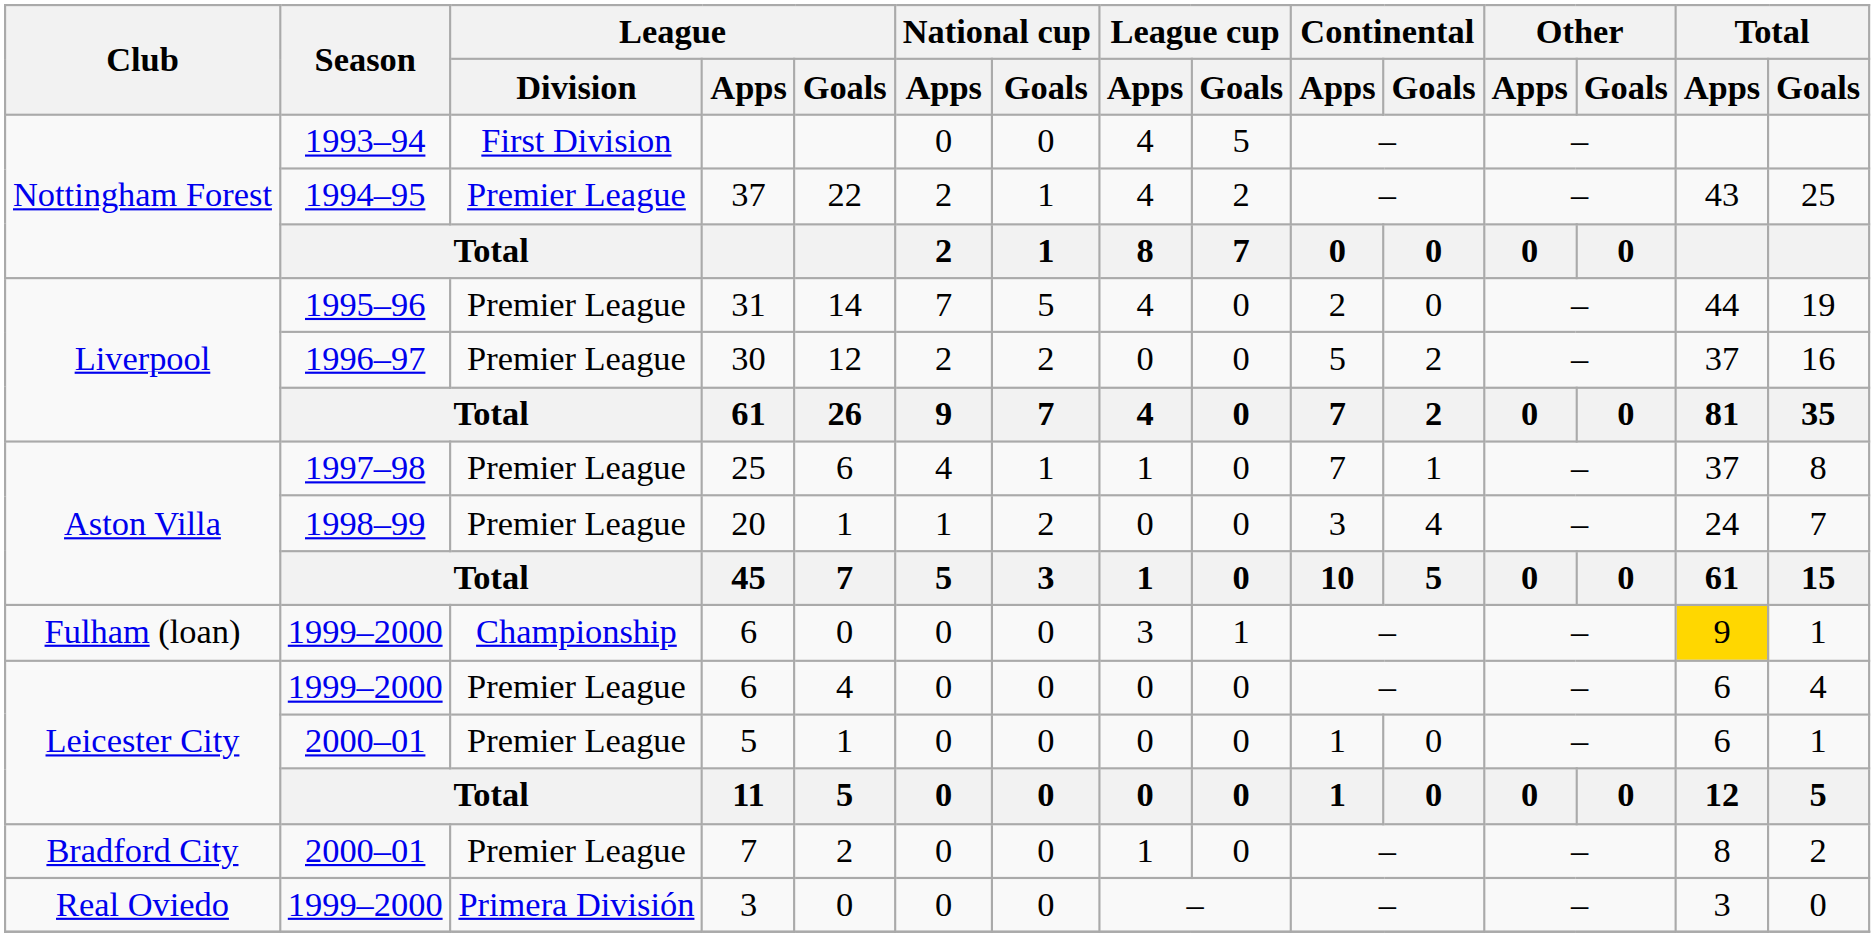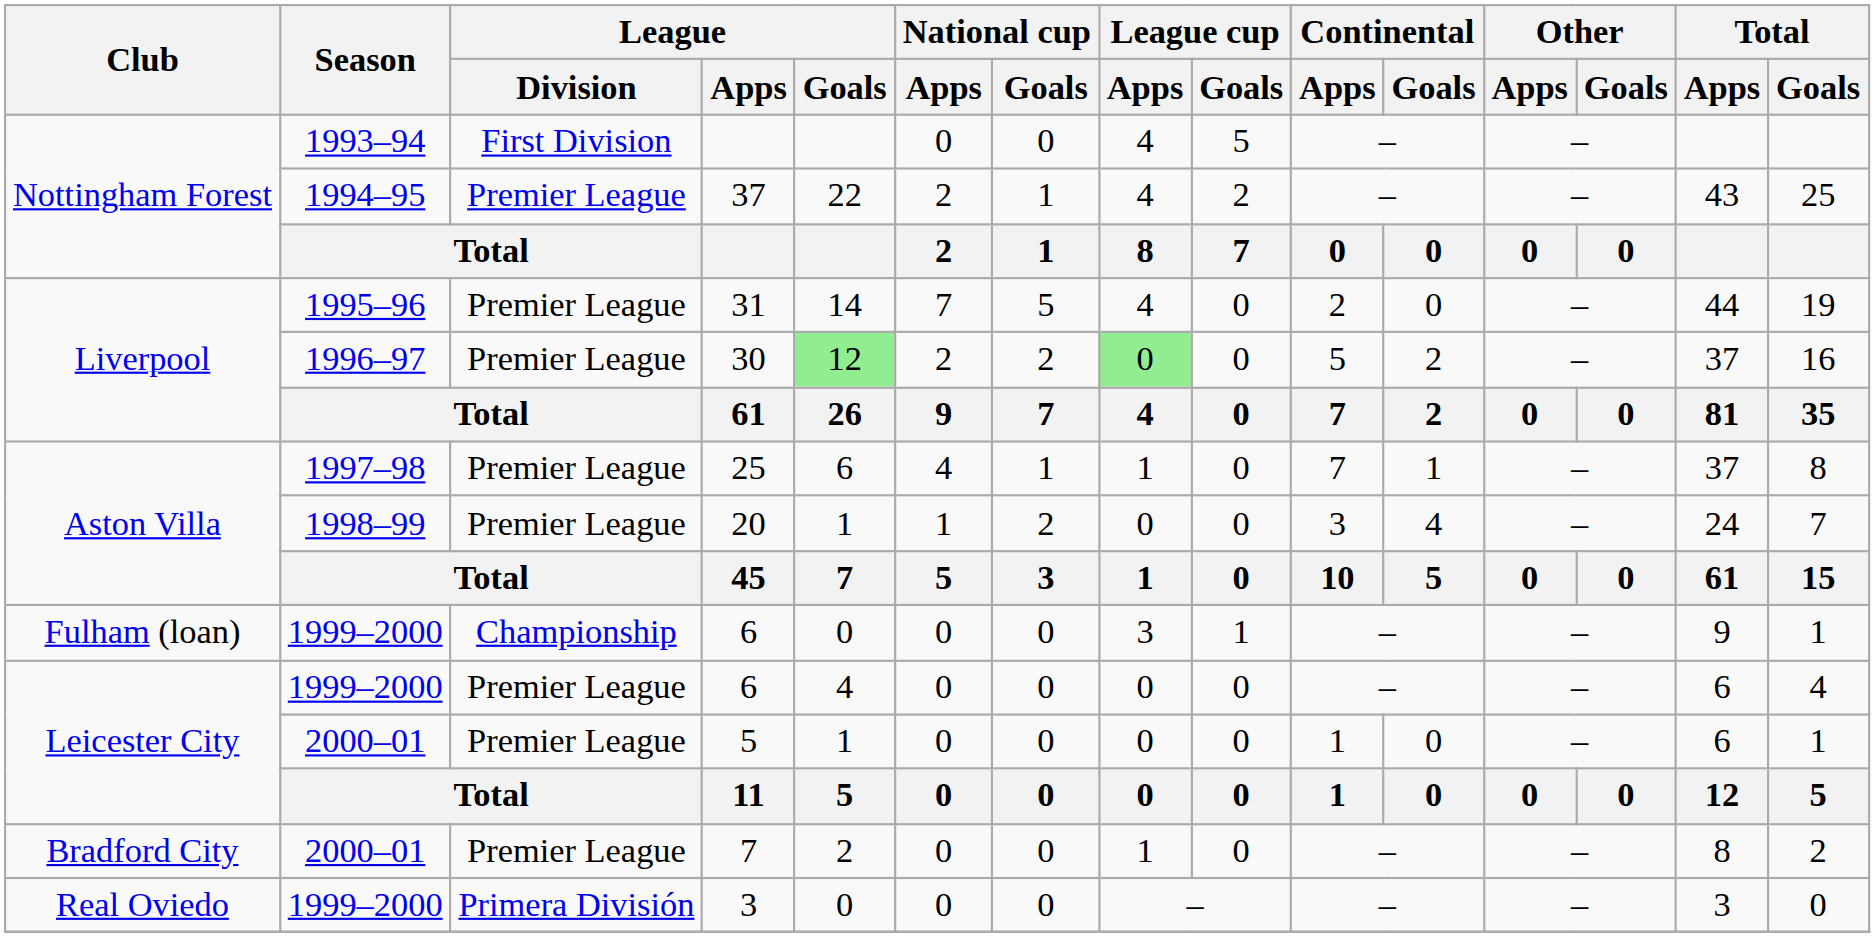(845, 359) no background -> (845, 359) lightgreen background
(1145, 359) no background -> (1145, 359) lightgreen background
(1722, 631) gold background -> (1722, 631) no background
